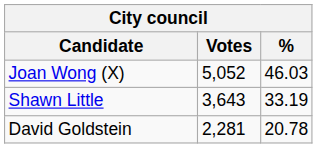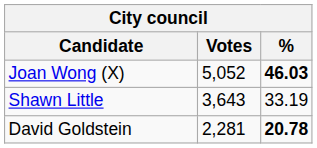(286, 73) normal -> (286, 73) bold
(286, 128) normal -> (286, 128) bold
